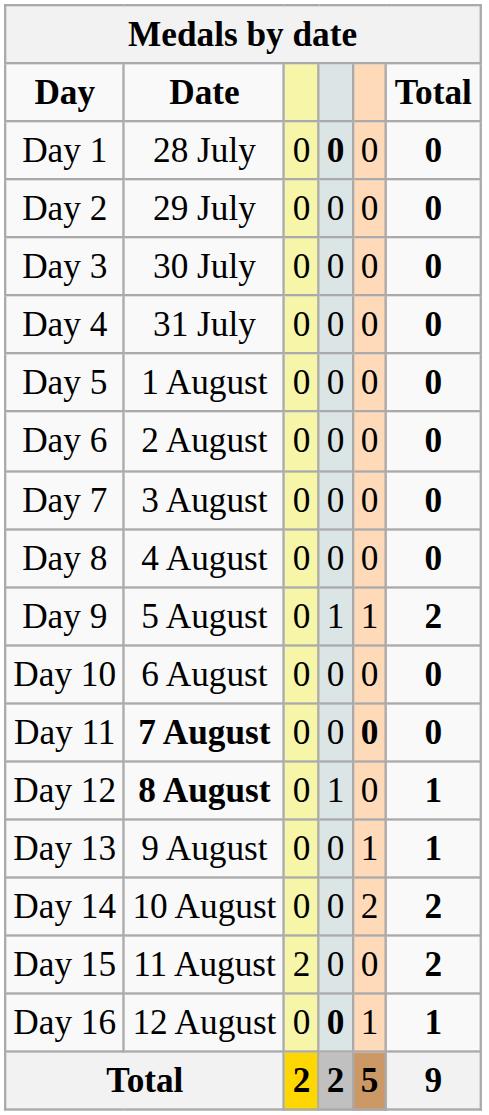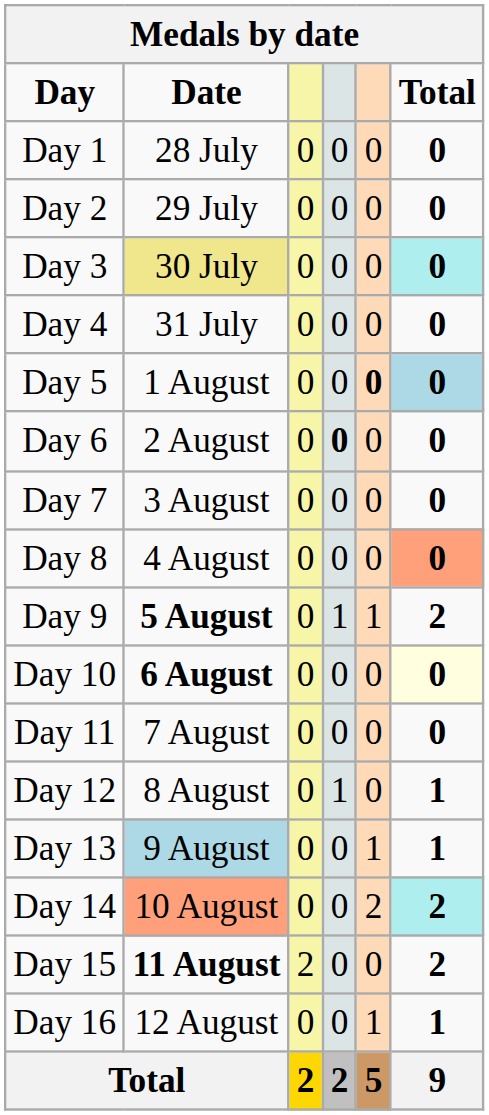(336, 150) bold -> (340, 150) normal
(204, 266) no background -> (206, 266) khaki background
(433, 266) no background -> (437, 266) paleturquoise background
(370, 382) normal -> (374, 382) bold
(433, 382) no background -> (437, 382) lightblue background
(336, 440) normal -> (340, 440) bold
(433, 557) no background -> (437, 557) lightsalmon background
(204, 615) normal -> (206, 615) bold
(204, 673) normal -> (206, 673) bold
(433, 673) no background -> (437, 673) lightyellow background
(204, 731) bold -> (206, 731) normal
(370, 731) bold -> (374, 731) normal
(204, 789) bold -> (206, 789) normal
(204, 847) no background -> (206, 847) lightblue background
(204, 905) no background -> (206, 905) lightsalmon background
(433, 905) no background -> (437, 905) paleturquoise background
(204, 964) normal -> (206, 964) bold
(336, 1022) bold -> (340, 1022) normal
